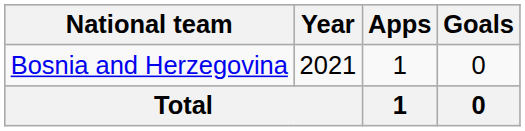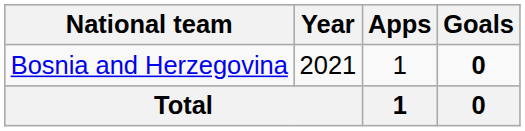(479, 65) normal -> (479, 65) bold
